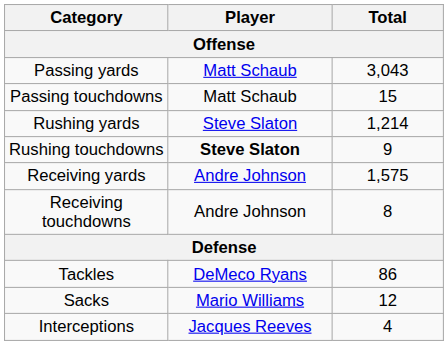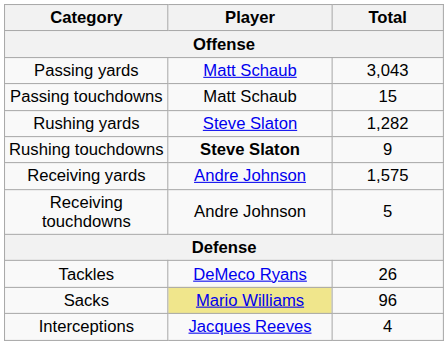(388, 123) 1,214 -> (388, 123) 1,282
(388, 211) 8 -> (388, 211) 5
(388, 273) 86 -> (388, 273) 26
(250, 300) no background -> (250, 300) khaki background
(388, 300) 12 -> (388, 300) 96
